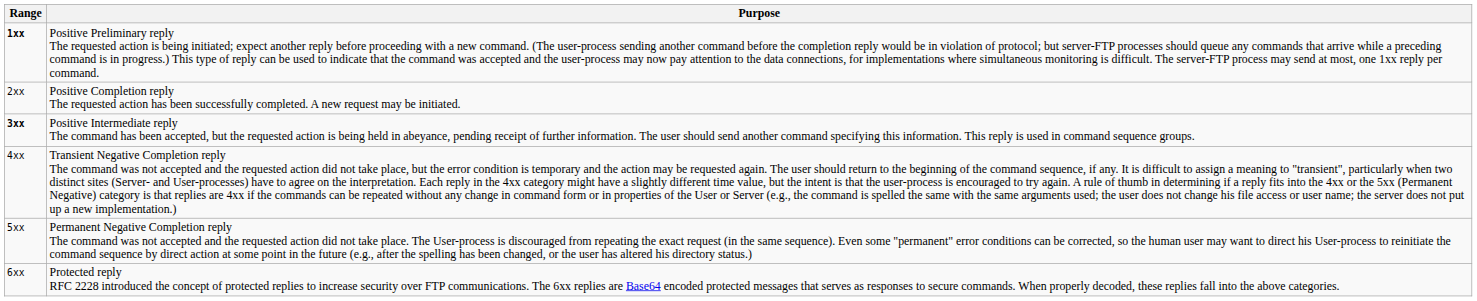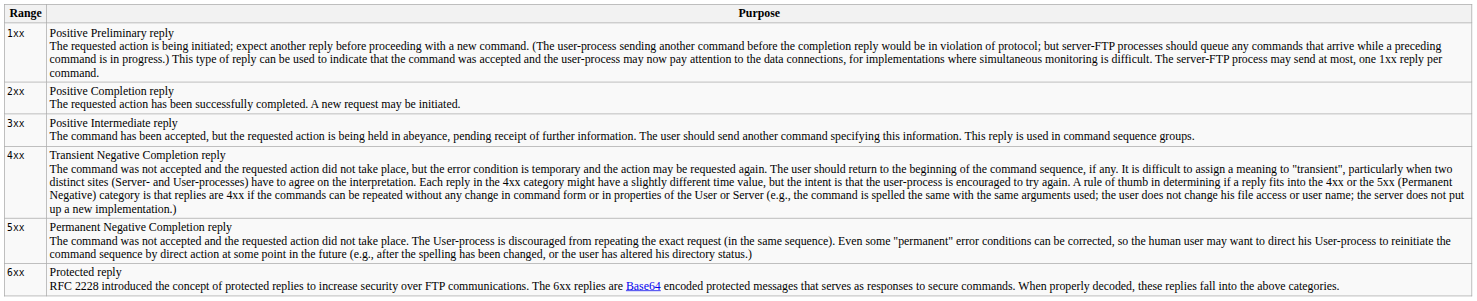(16, 32) bold -> (16, 33) normal
(16, 123) bold -> (16, 124) normal
